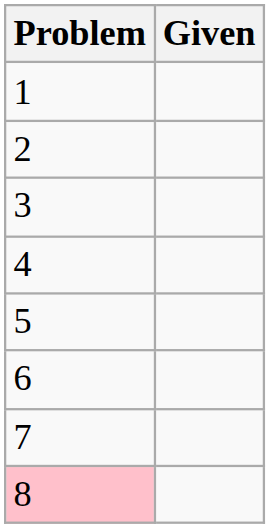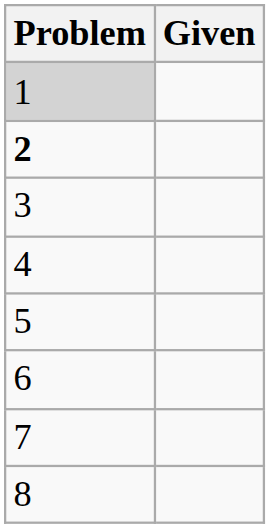(23, 90) no background -> (23, 90) lightgrey background
(23, 148) normal -> (23, 148) bold
(23, 494) pink background -> (23, 494) no background
